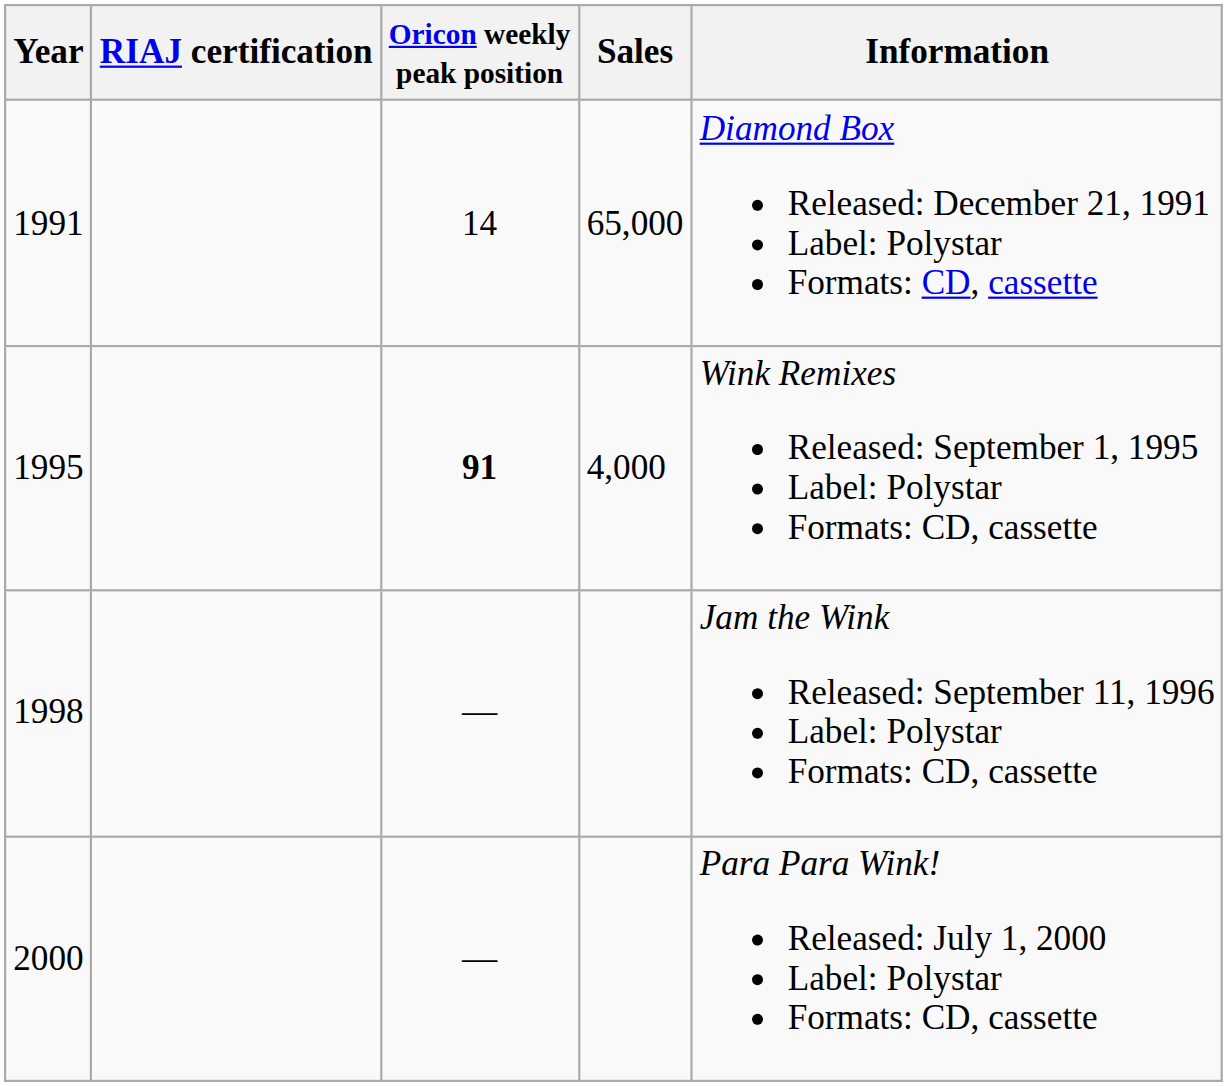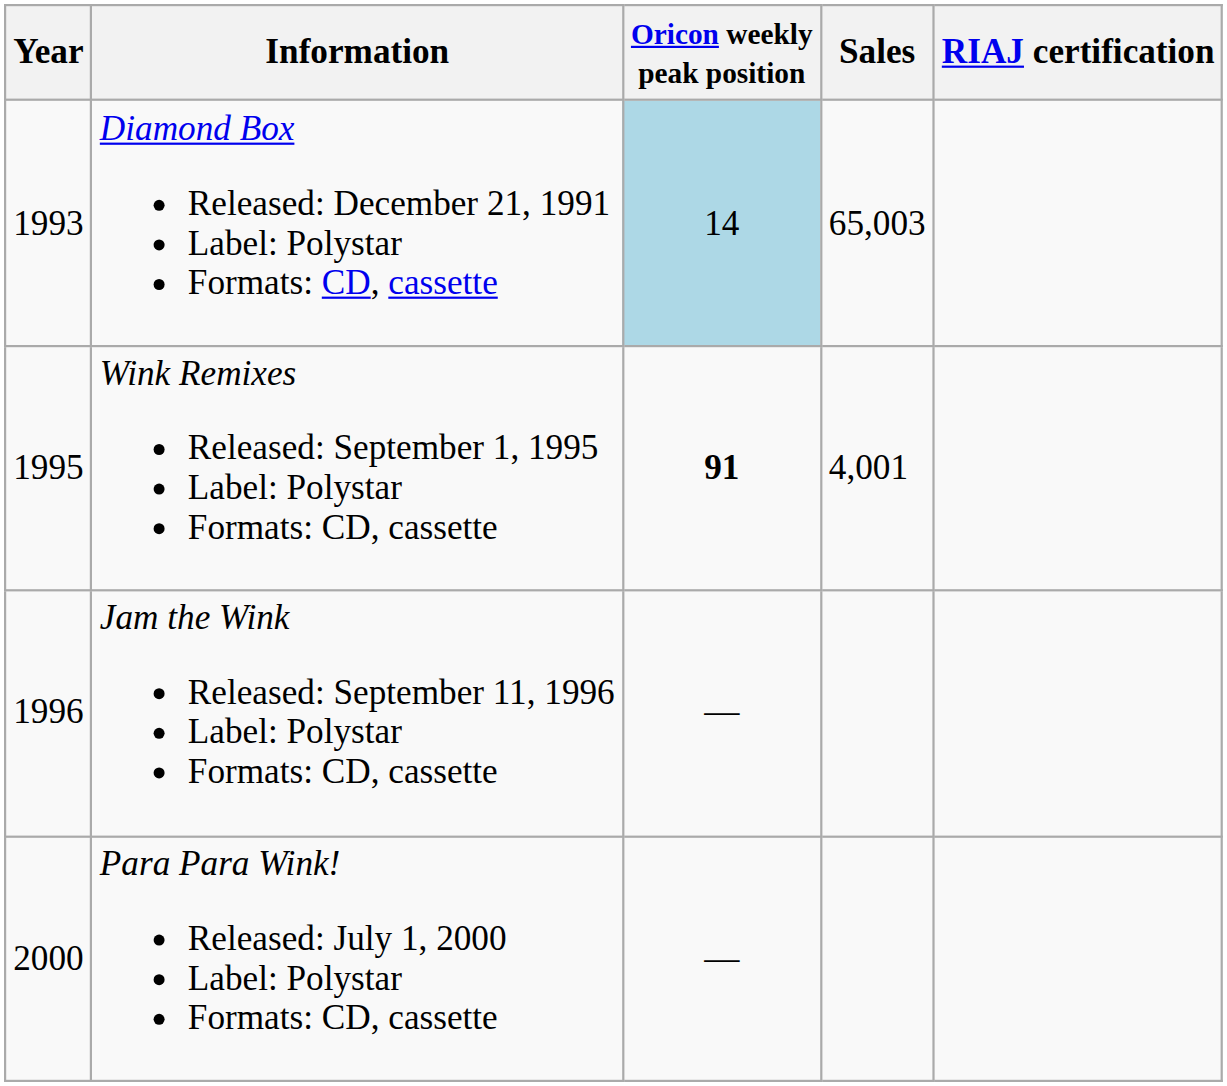columns swapped: (957, 52) <-> (236, 52)
(48, 222) 1991 -> (48, 222) 1993
(480, 222) no background -> (722, 222) lightblue background
(635, 222) 65,000 -> (877, 222) 65,003
(626, 467) 4,000 -> (868, 467) 4,001
(48, 712) 1998 -> (48, 712) 1996
